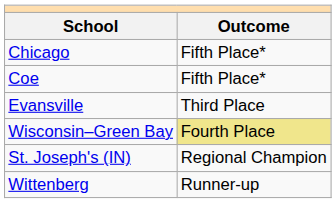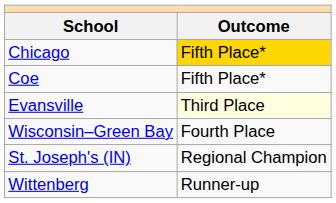(223, 52) no background -> (223, 52) gold background
(223, 105) no background -> (223, 105) lightyellow background
(228, 131) khaki background -> (228, 131) no background
